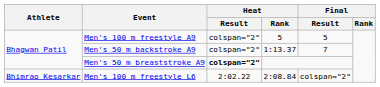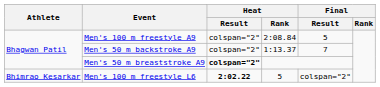(280, 36) 5 -> (280, 36) 2:08.84
(234, 75) normal -> (234, 75) bold
(280, 75) 2:08.84 -> (280, 75) 5
